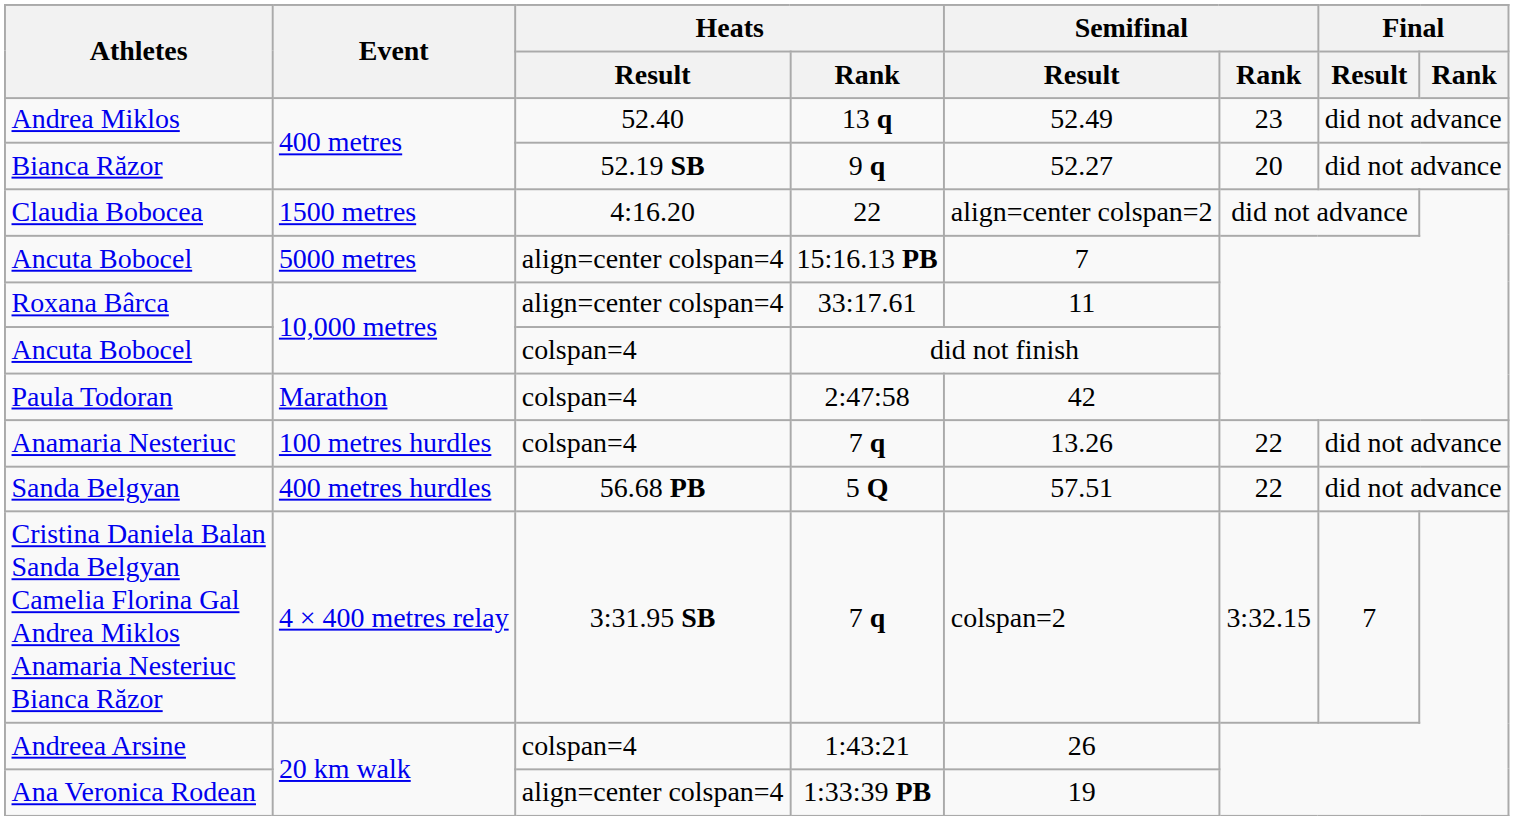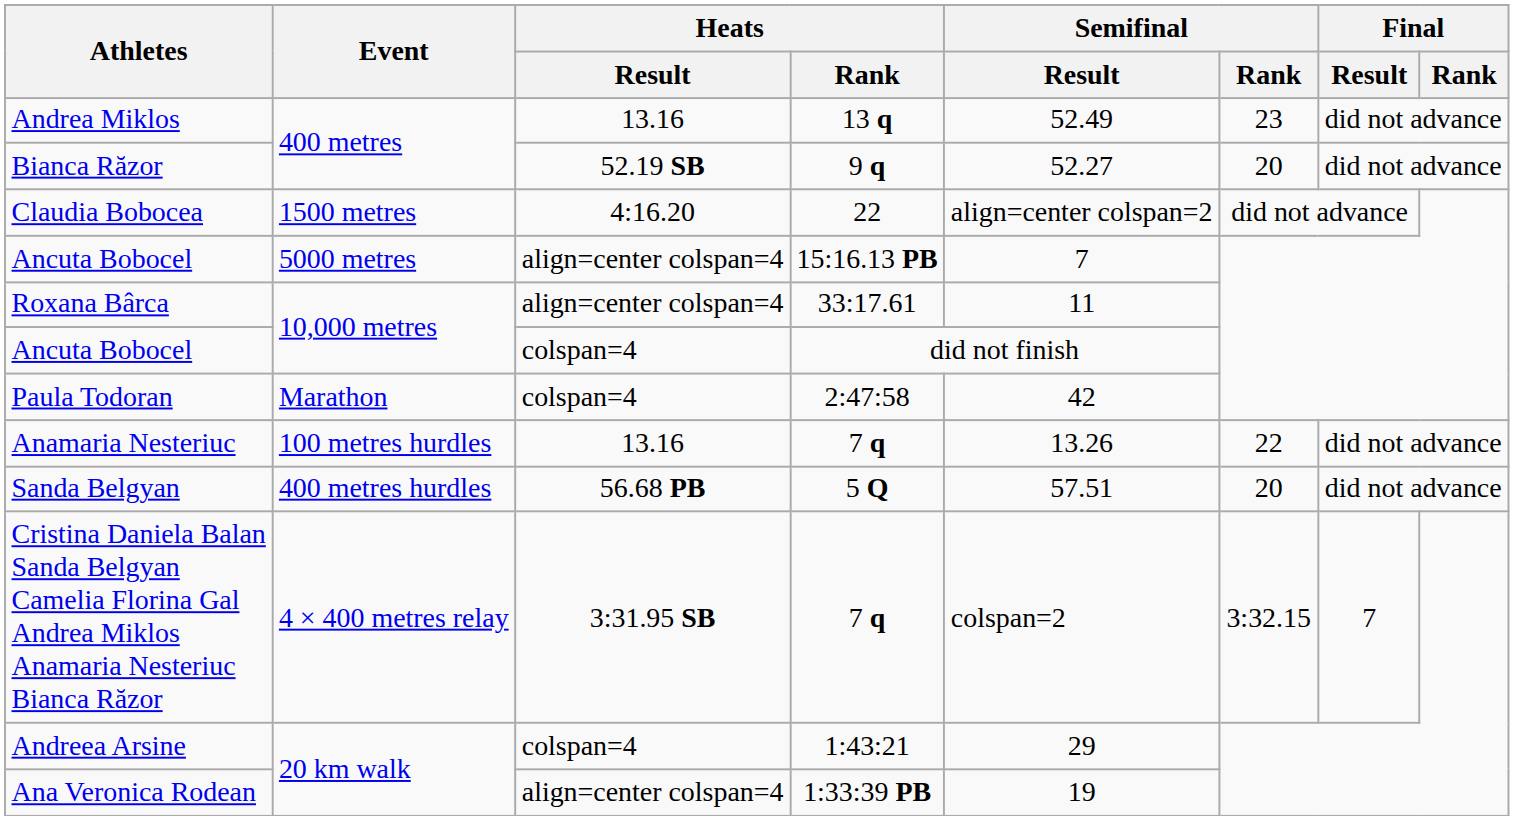(653, 120) 52.40 -> (653, 120) 13.16
(579, 442) colspan=4 -> (653, 442) 13.16
(1269, 488) 22 -> (1269, 488) 20
(1082, 745) 26 -> (1082, 745) 29
